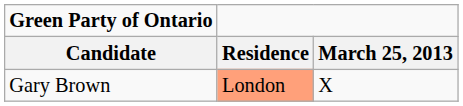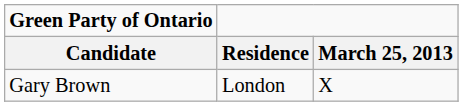(254, 85) lightsalmon background -> (254, 85) no background
